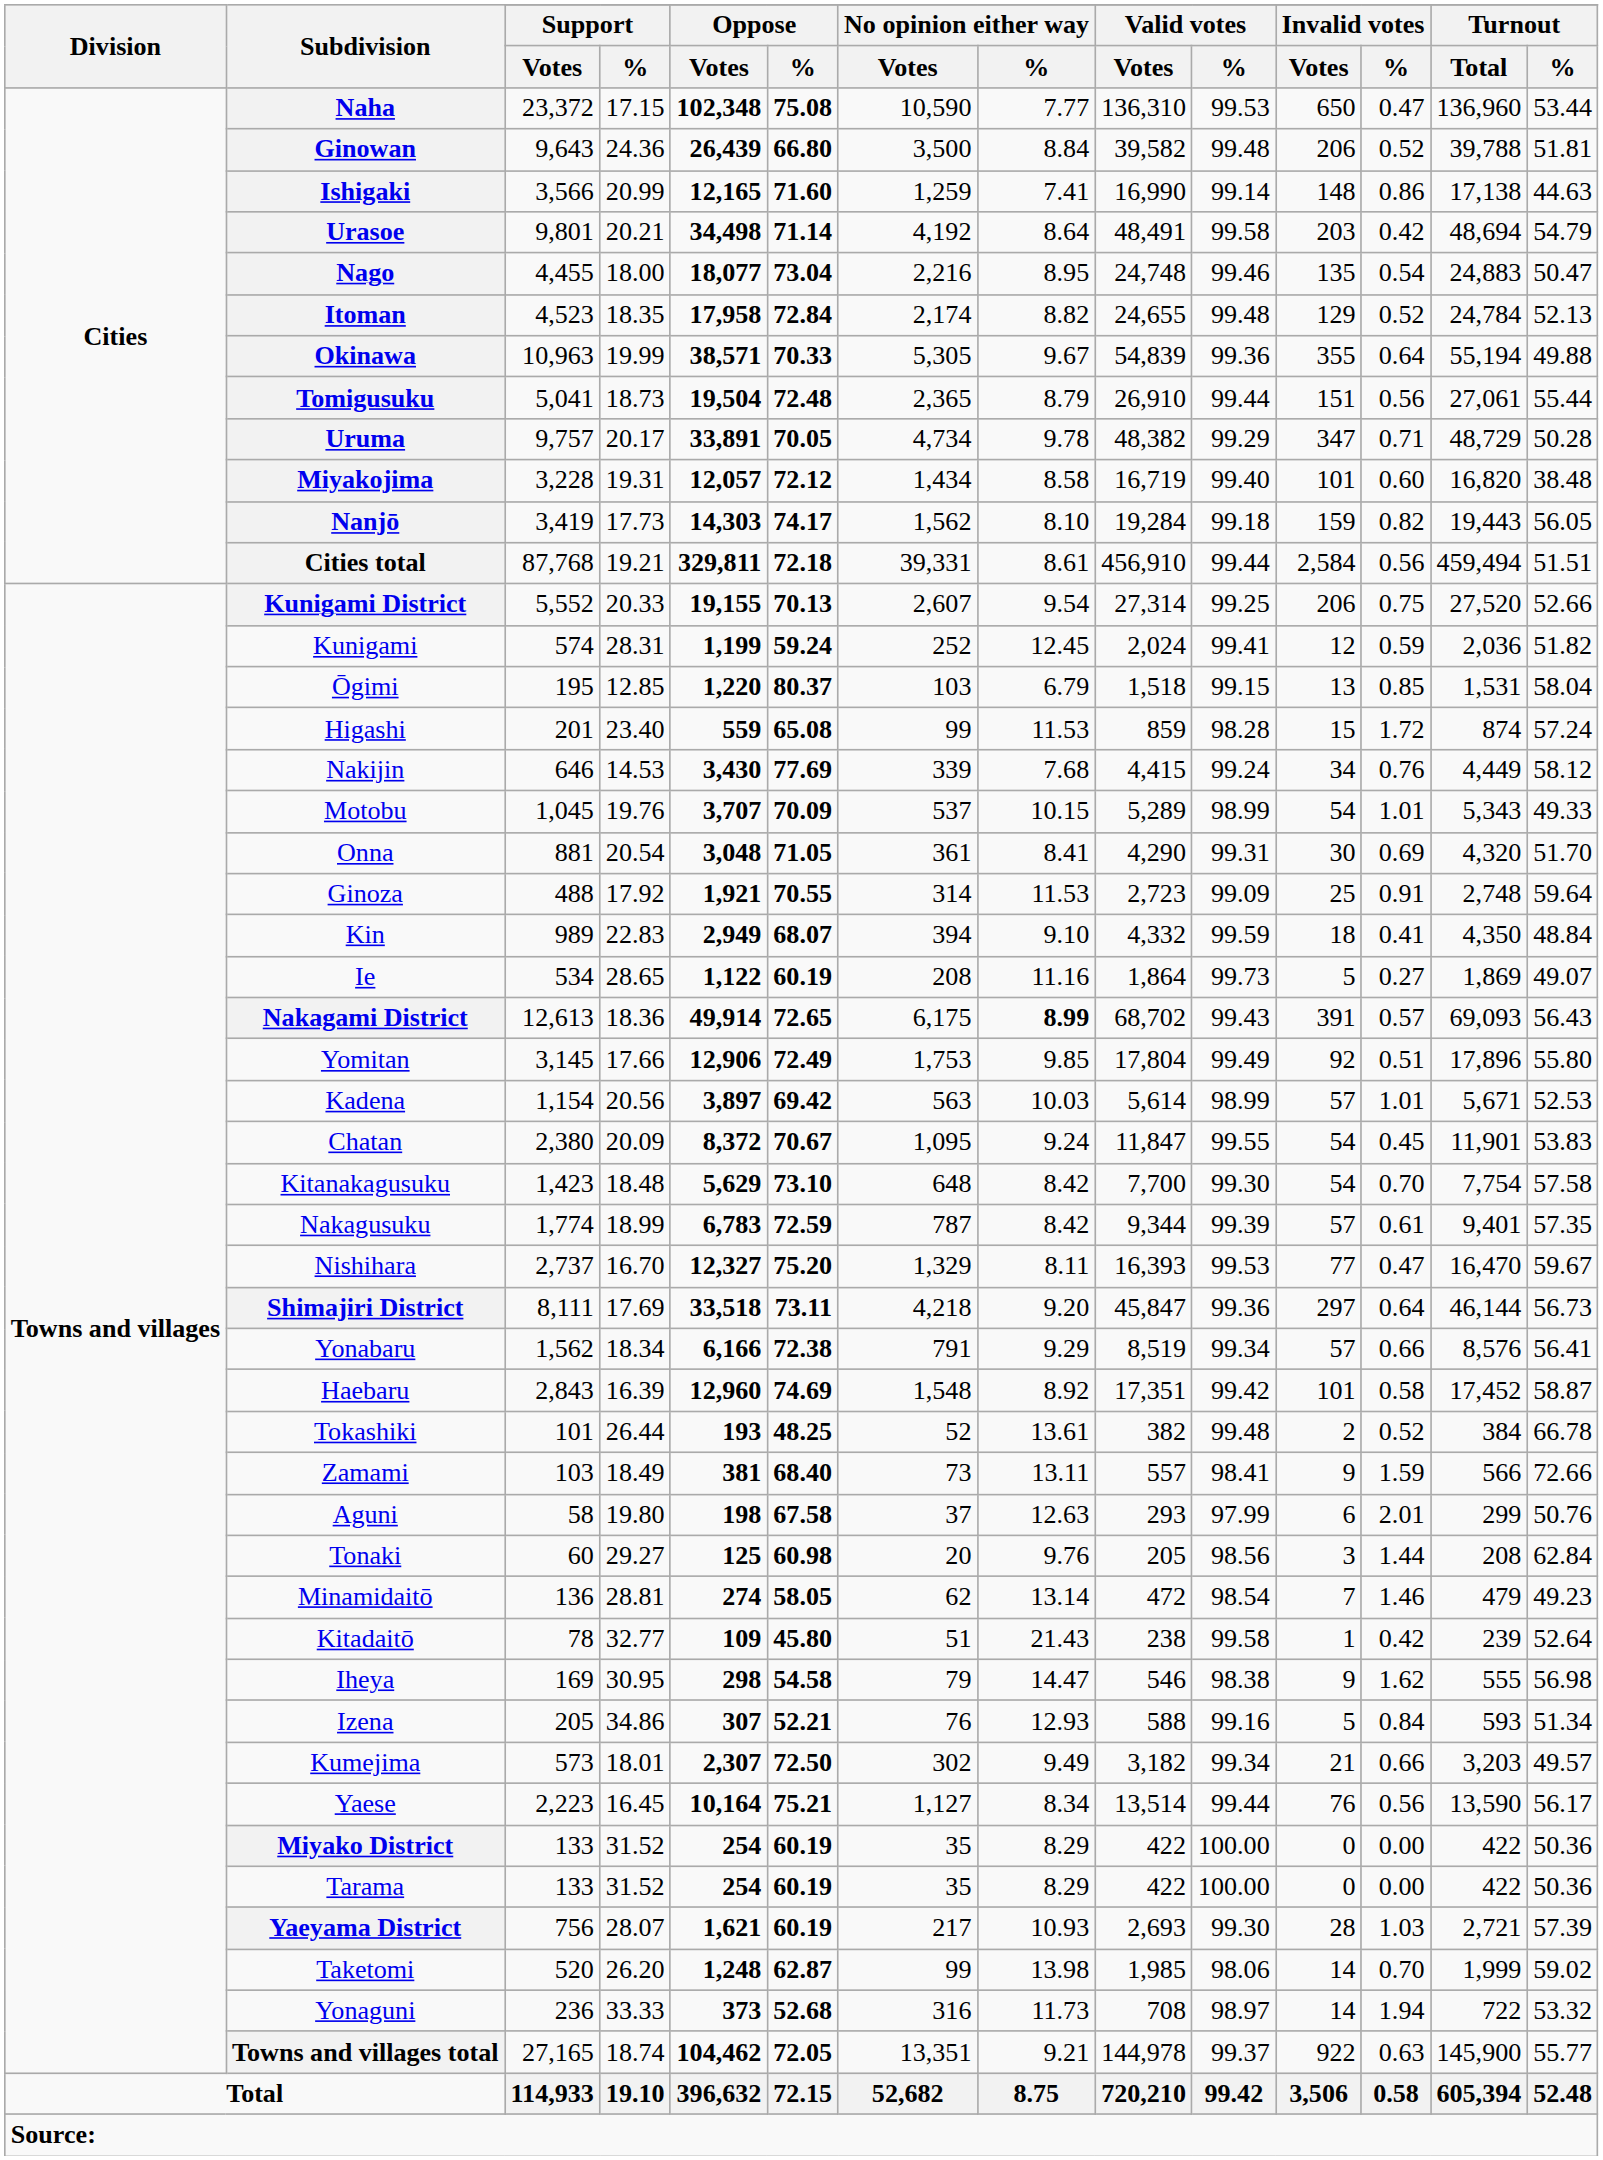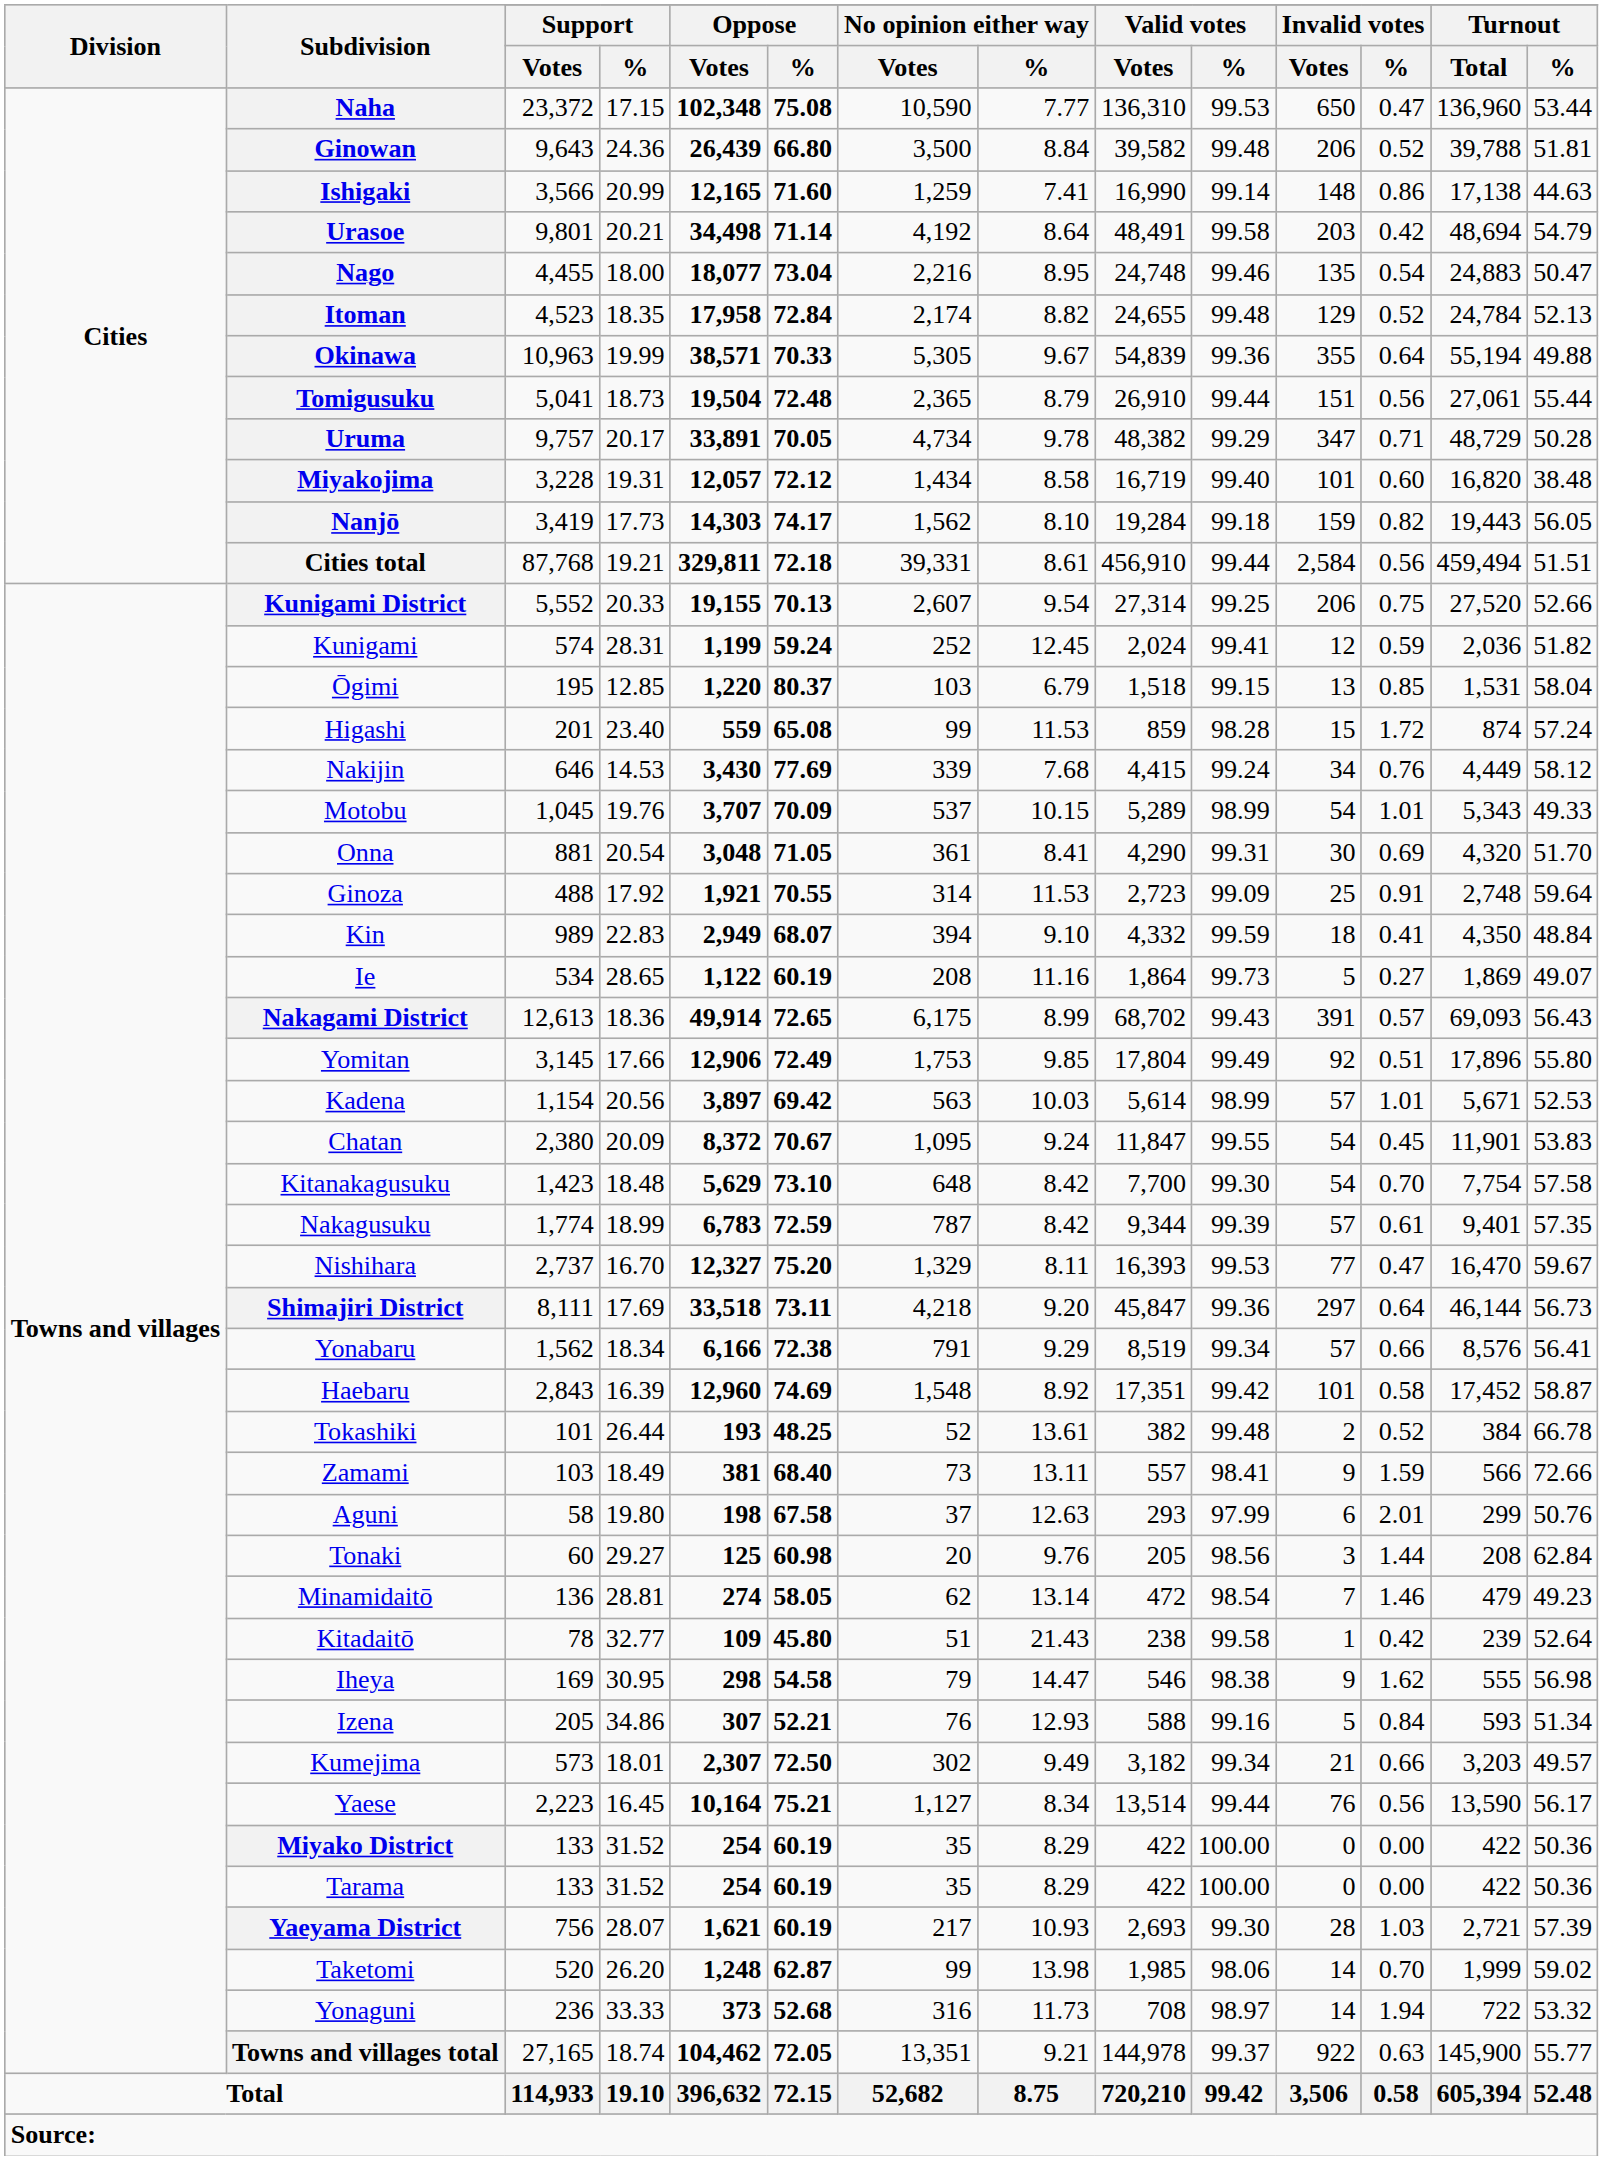(1066, 1017) bold -> (1066, 1017) normal
